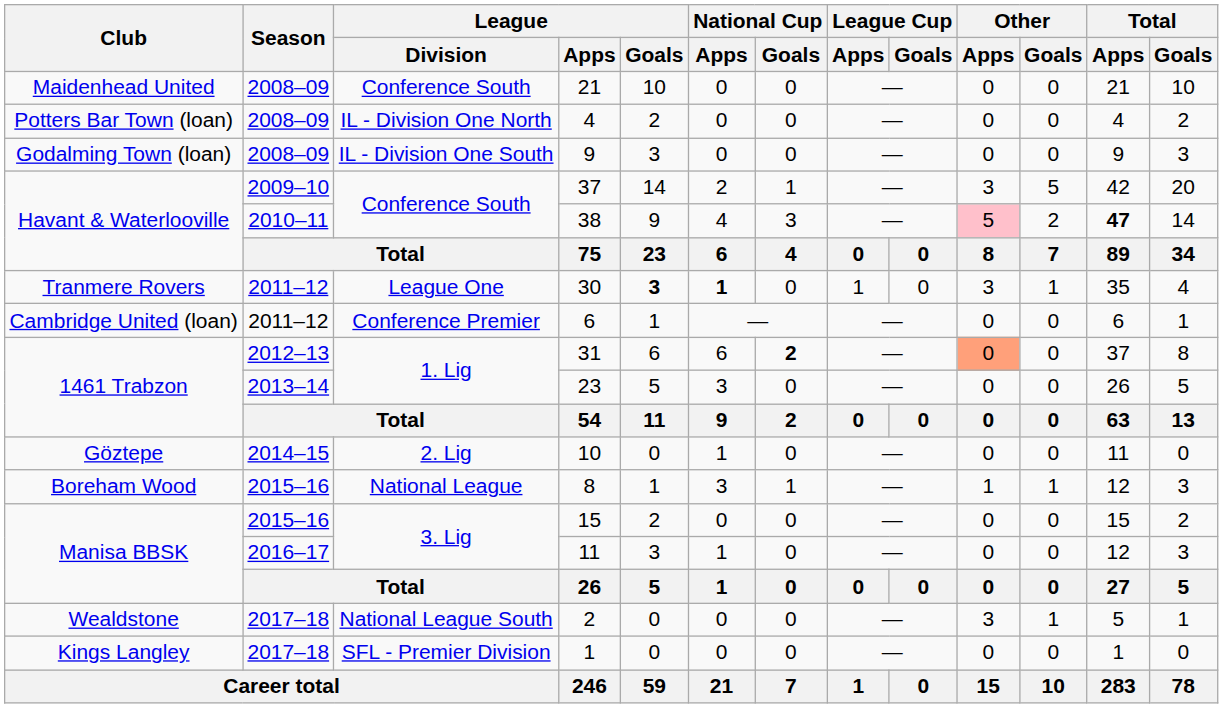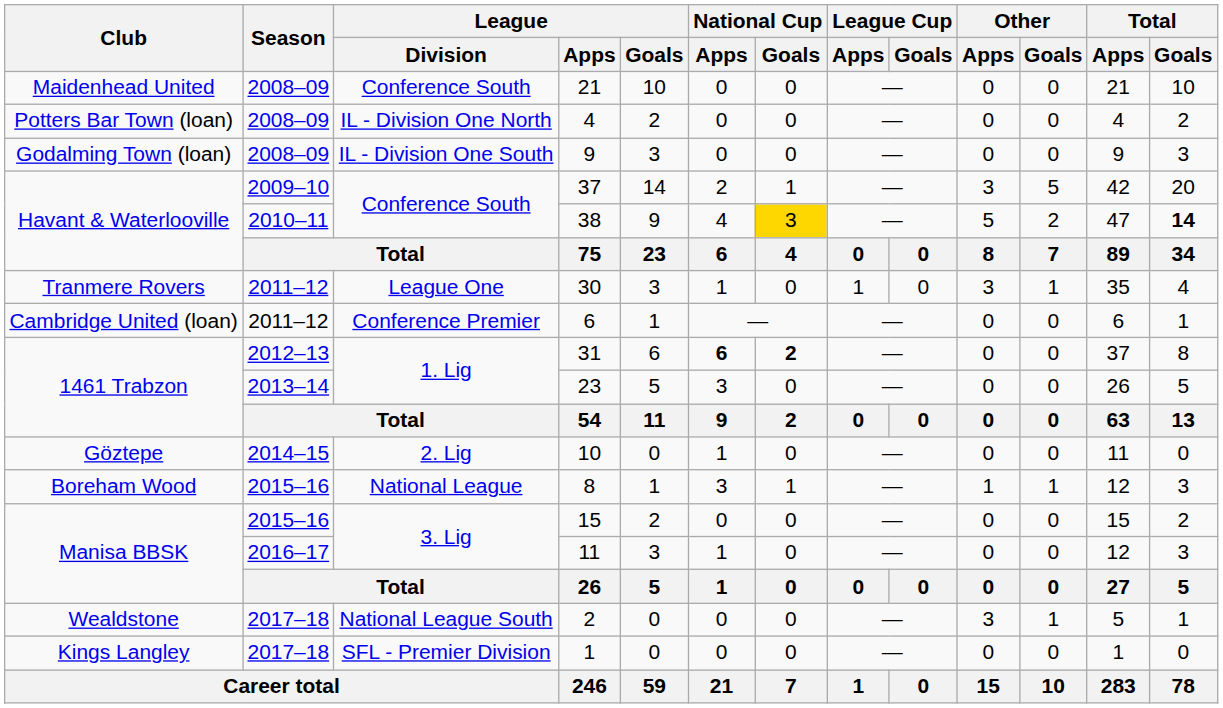(791, 220) no background -> (791, 220) gold background
(988, 220) pink background -> (988, 220) no background
(1118, 220) bold -> (1118, 220) normal
(1183, 220) normal -> (1183, 220) bold
(654, 287) bold -> (654, 287) normal
(721, 287) bold -> (721, 287) normal
(721, 353) normal -> (721, 353) bold
(988, 353) lightsalmon background -> (988, 353) no background
